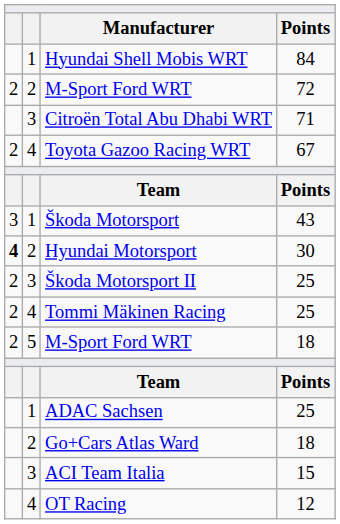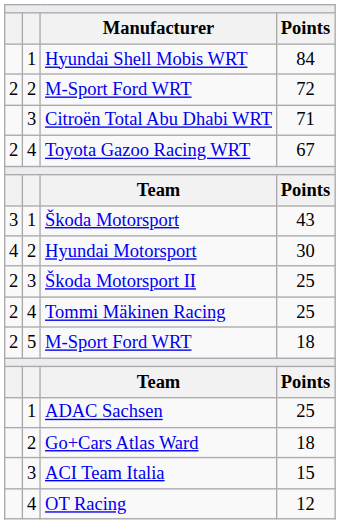(14, 250) bold -> (14, 250) normal
